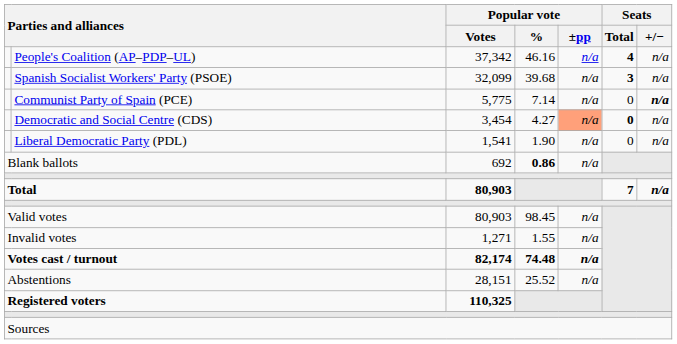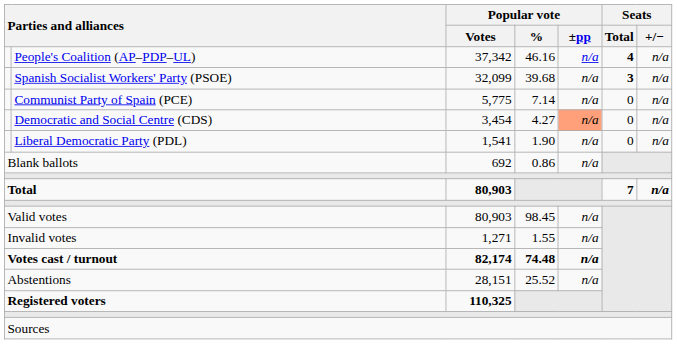(660, 99) bold -> (660, 99) normal
(630, 120) bold -> (630, 120) normal
(543, 162) bold -> (543, 162) normal
